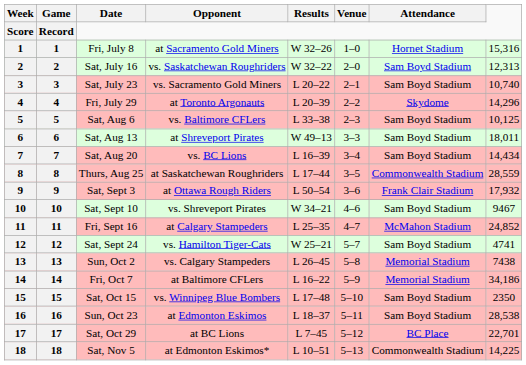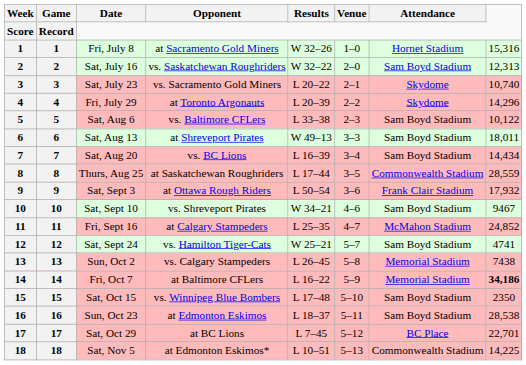(428, 84) Sam Boyd Stadium -> (428, 84) Skydome
(504, 119) 10,125 -> (504, 119) 10,122
(504, 279) normal -> (504, 279) bold
